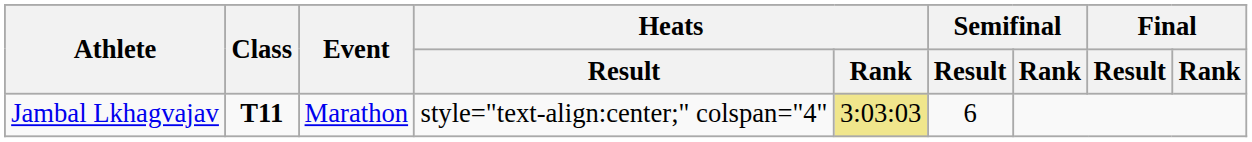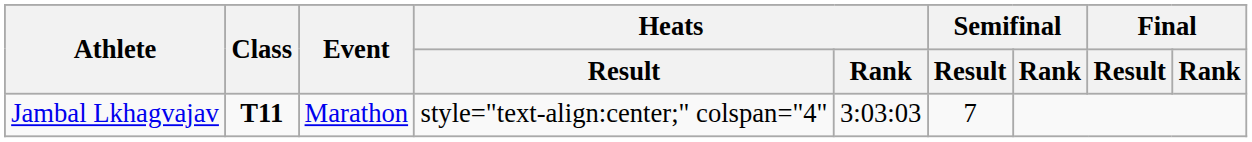(881, 114) khaki background -> (881, 114) no background
(970, 114) 6 -> (970, 114) 7
